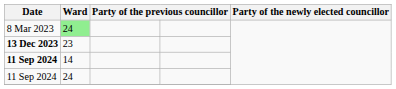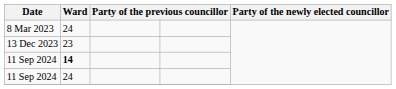(68, 28) lightgreen background -> (68, 28) no background
(32, 44) bold -> (32, 44) normal
(32, 60) bold -> (32, 60) normal
(68, 60) normal -> (68, 60) bold
